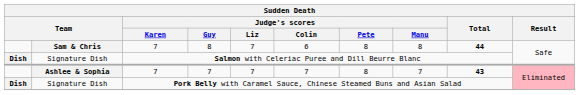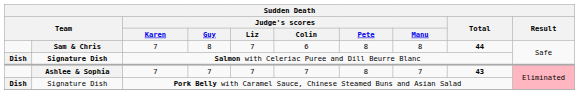(77, 58) normal -> (77, 58) bold
